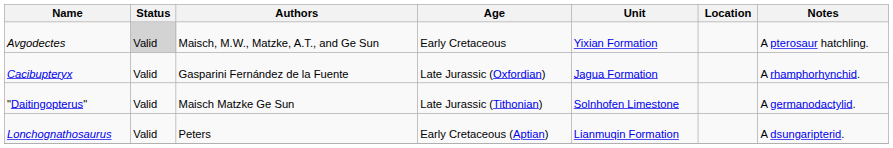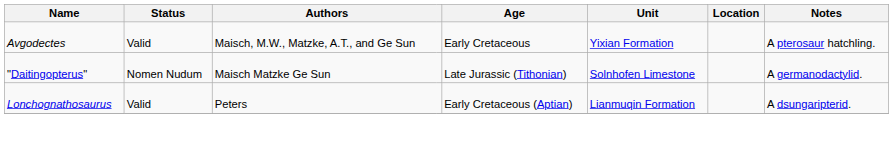(145, 43) lightgrey background -> (139, 43) no background
- row: (40, 74)
(145, 104) Valid -> (164, 74) Nomen Nudum
